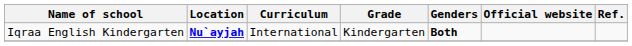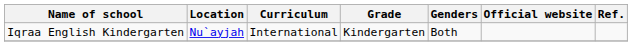(217, 32) bold -> (217, 32) normal
(444, 32) bold -> (444, 32) normal
